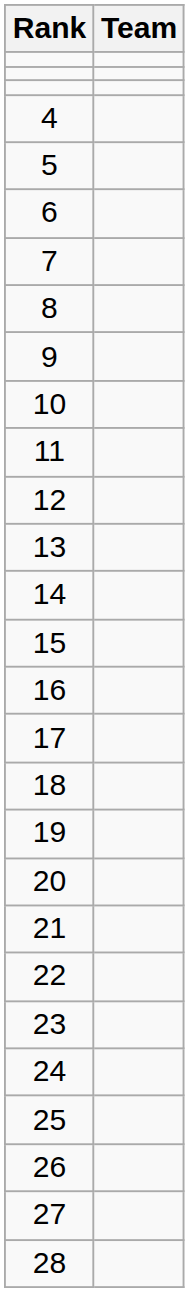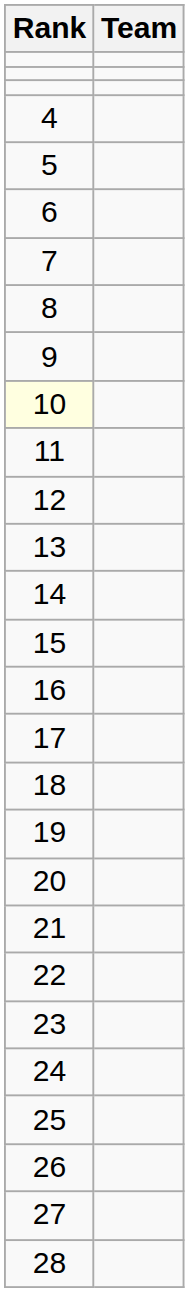(49, 403) no background -> (49, 403) lightyellow background
